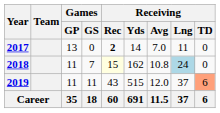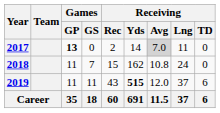(72, 47) normal -> (72, 47) bold
(113, 47) bold -> (113, 47) normal
(159, 47) no background -> (159, 47) lightgrey background
(113, 64) lightyellow background -> (113, 64) no background
(183, 64) lightblue background -> (183, 64) no background
(135, 82) normal -> (135, 82) bold
(205, 82) lightsalmon background -> (205, 82) no background
